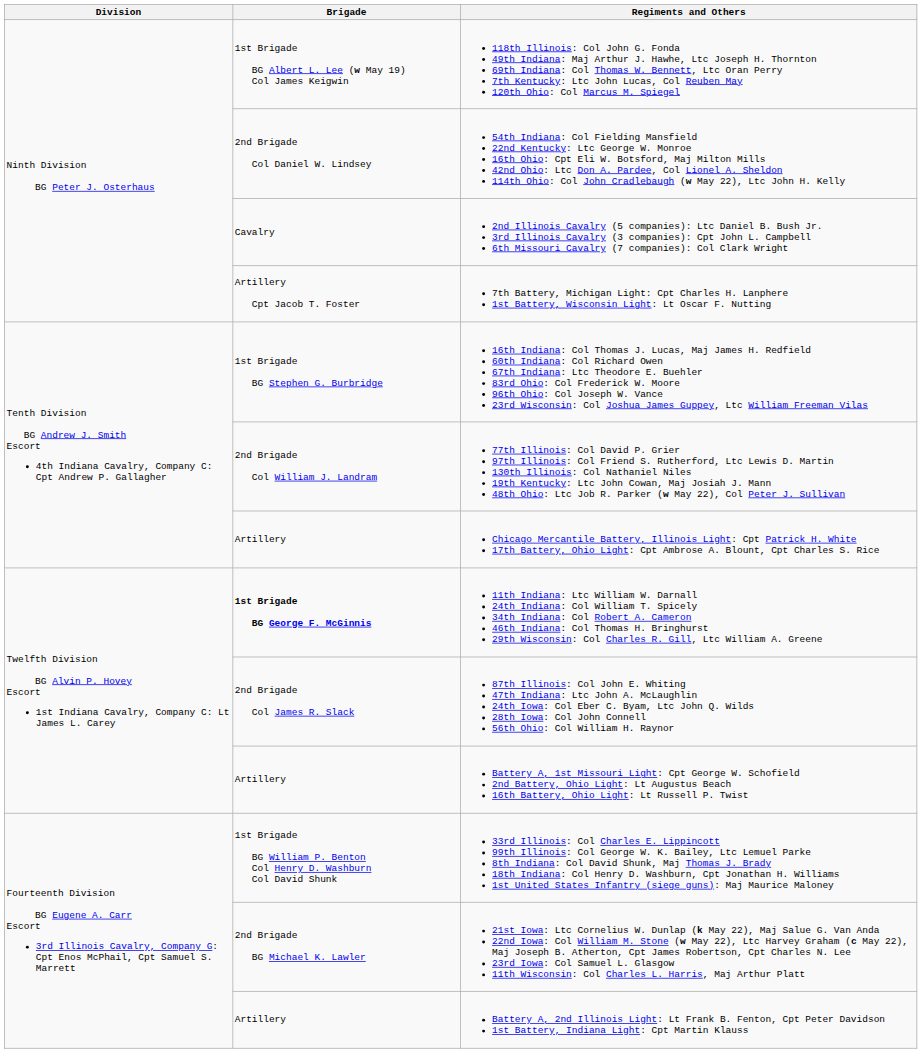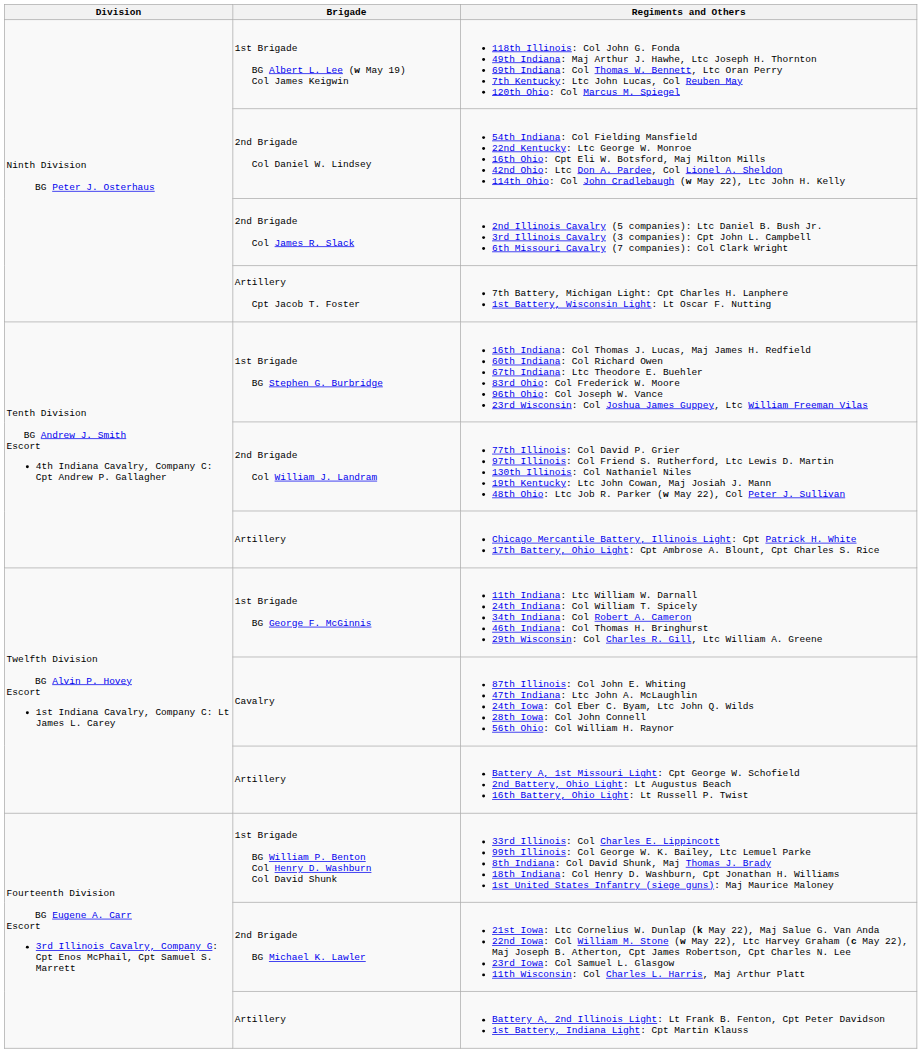(255, 232) Cavalry -> (295, 232) 2nd Brigade Col James R. Slack
(303, 612) bold -> (303, 612) normal
(295, 701) 2nd Brigade Col James R. Slack -> (255, 701) Cavalry
